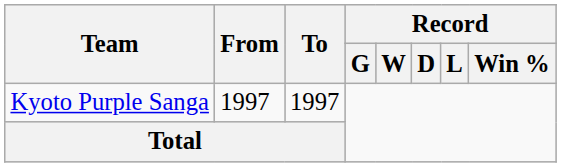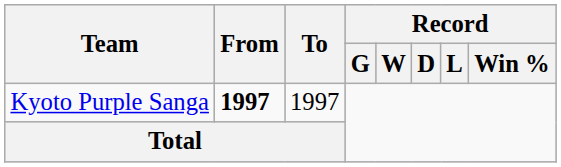(245, 102) normal -> (245, 102) bold
